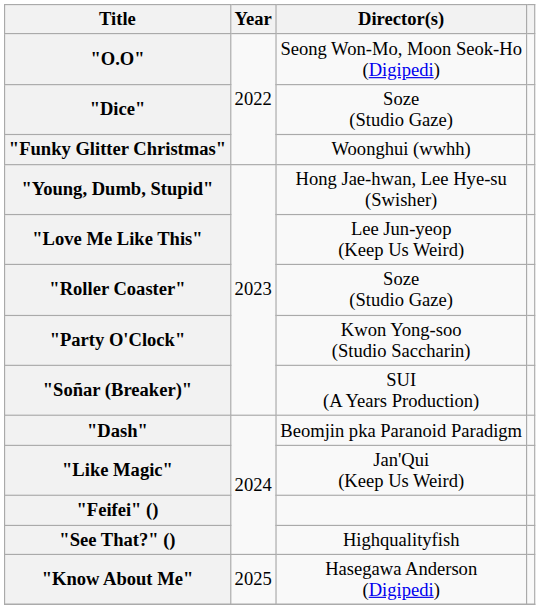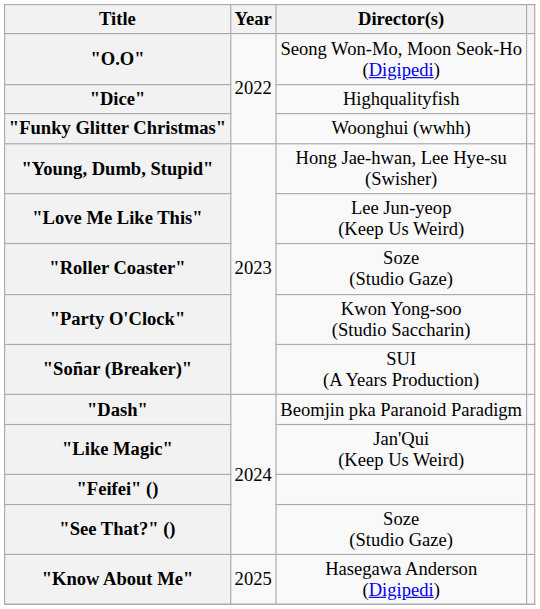(401, 109) Soze (Studio Gaze) -> (401, 98) Highqualityfish
(401, 539) Highqualityfish -> (401, 529) Soze (Studio Gaze)
